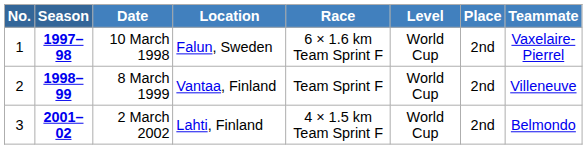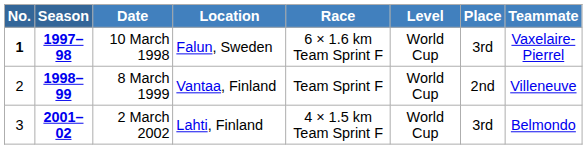(19, 47) normal -> (19, 47) bold
(483, 47) 2nd -> (483, 47) 3rd
(483, 125) 2nd -> (483, 125) 3rd
